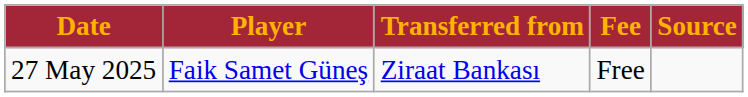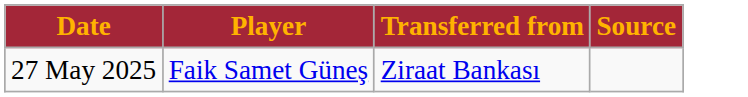- column: (621, 26)
